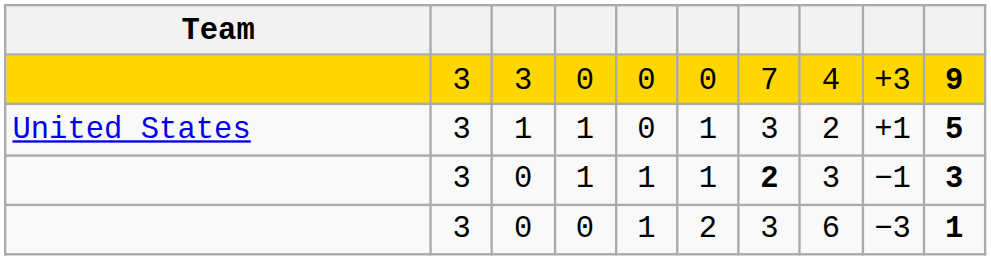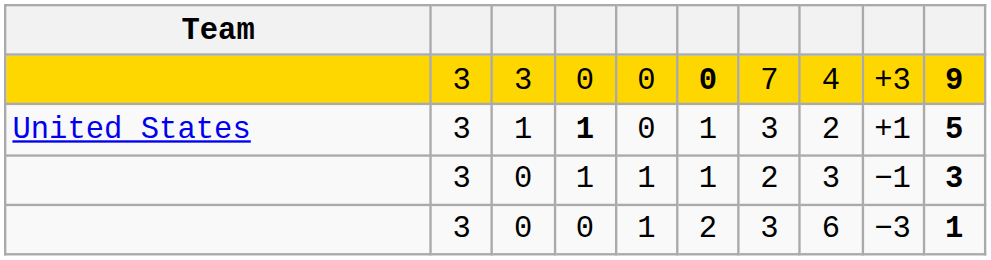(708, 80) normal -> (708, 80) bold
(585, 130) normal -> (585, 130) bold
(769, 179) bold -> (769, 179) normal
